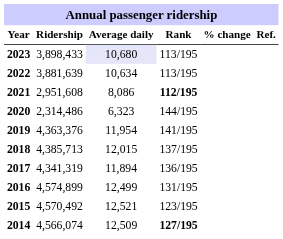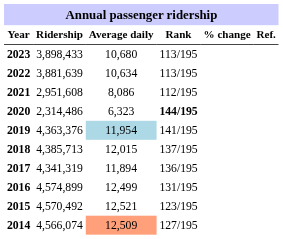(121, 54) lavender background -> (121, 54) no background
(179, 92) bold -> (179, 92) normal
(179, 111) normal -> (179, 111) bold
(121, 130) no background -> (121, 130) lightblue background
(121, 225) no background -> (121, 225) lightsalmon background
(179, 225) bold -> (179, 225) normal
